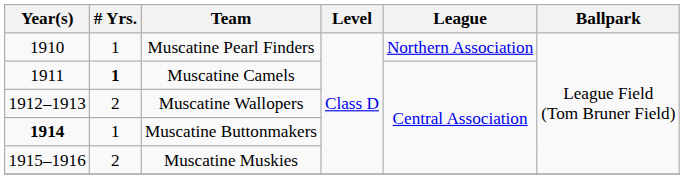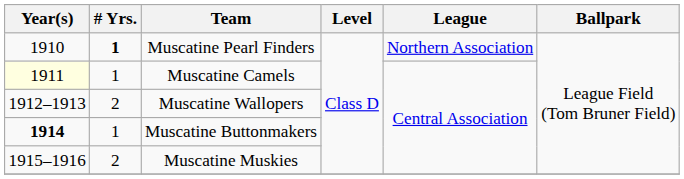(115, 47) normal -> (115, 47) bold
(47, 75) no background -> (47, 75) lightyellow background
(115, 75) bold -> (115, 75) normal
